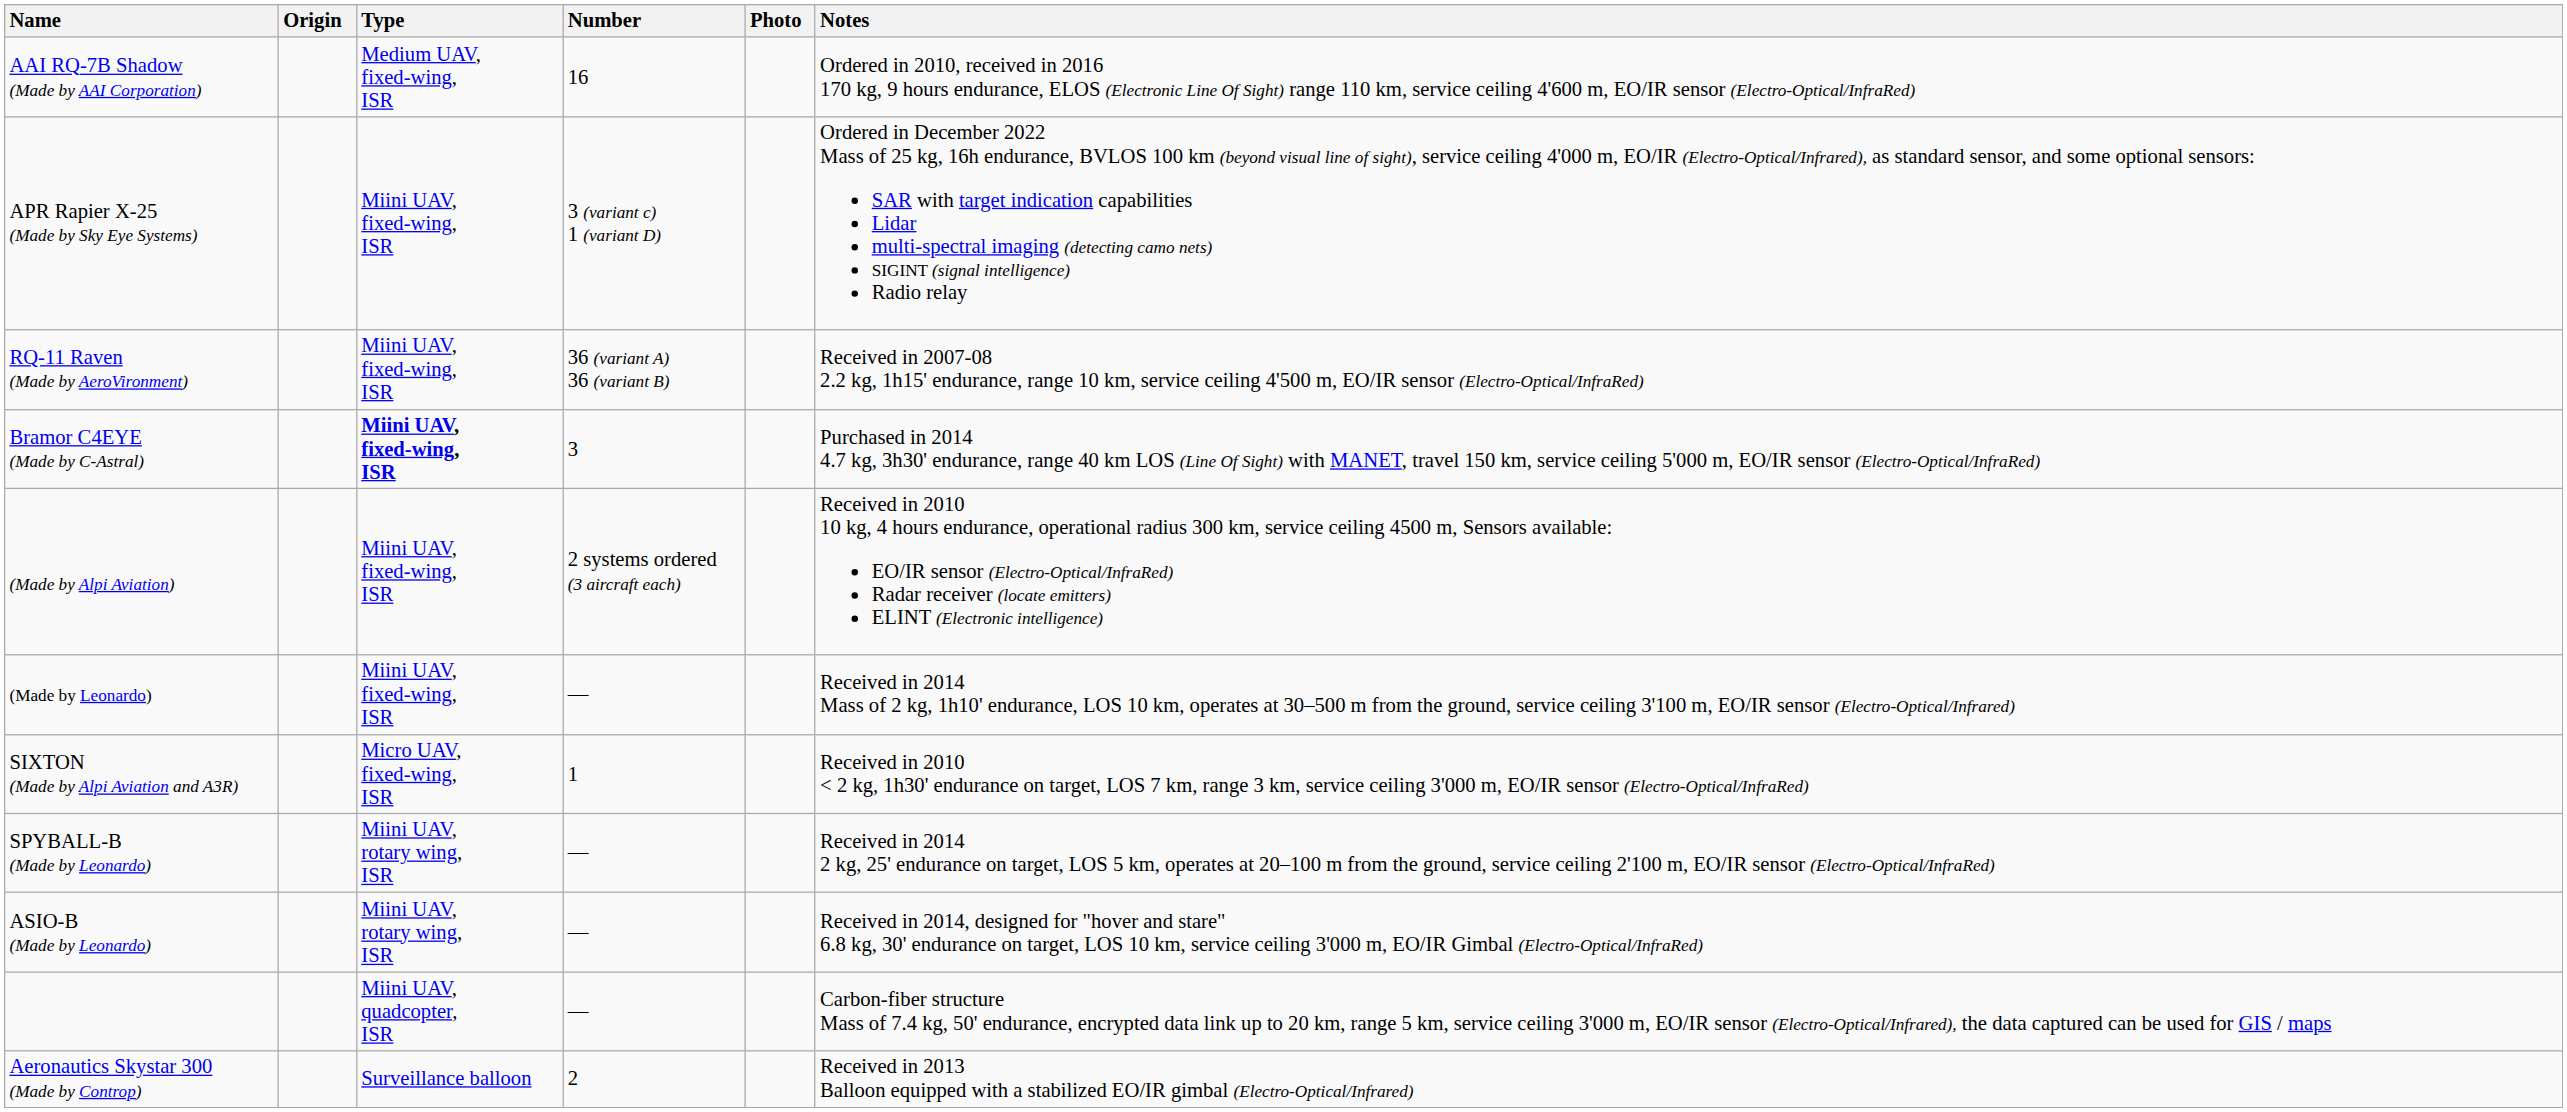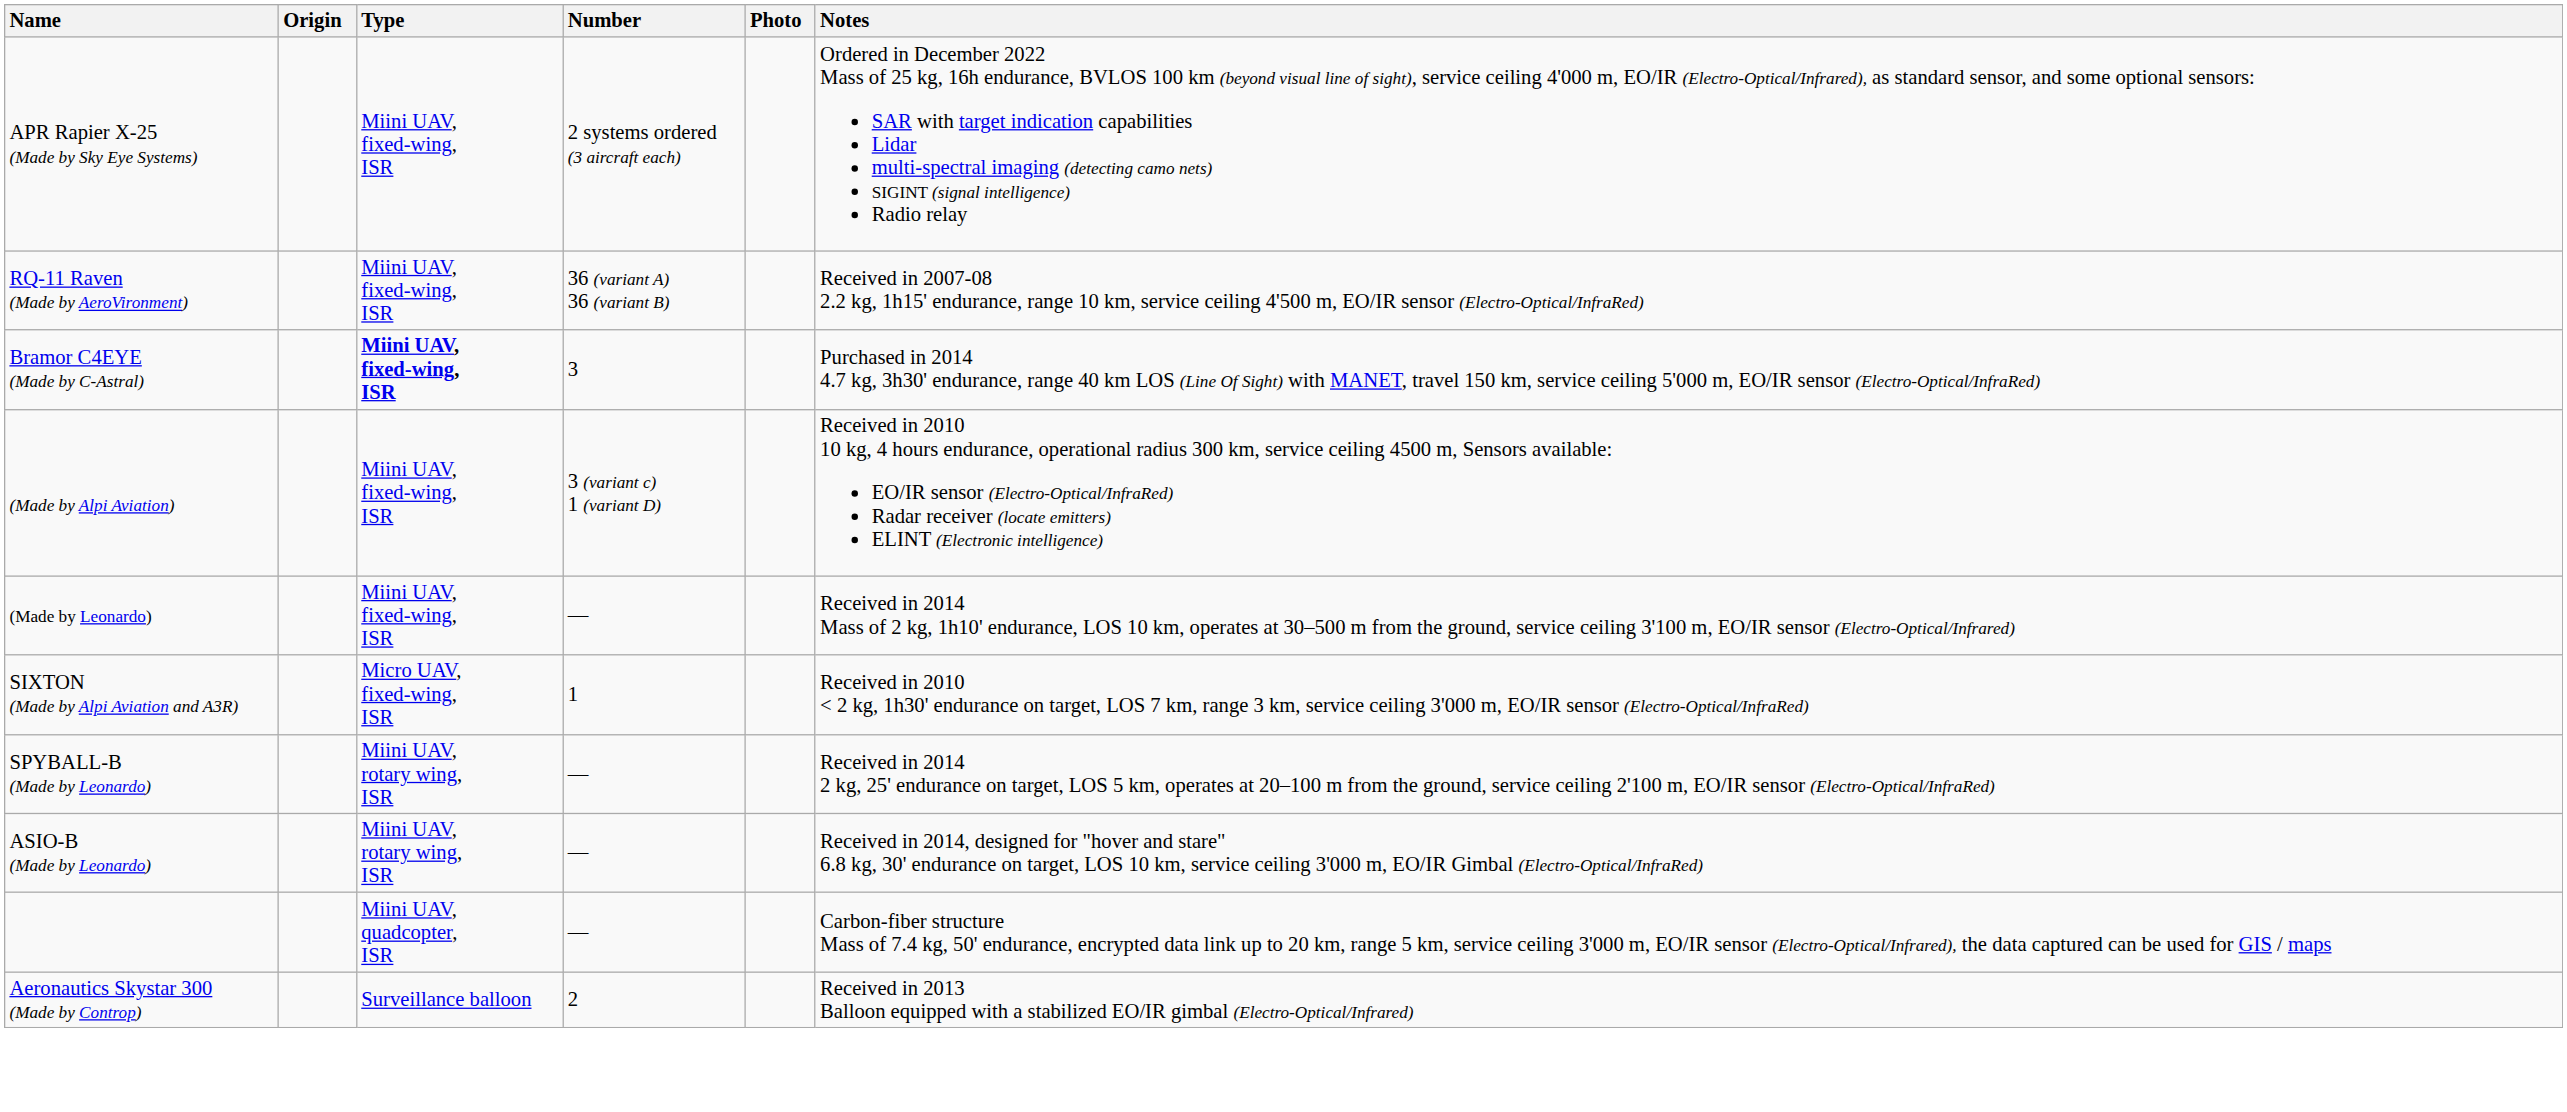- row: (105, 76)
(614, 223) 3 (variant c) 1 (variant D) -> (642, 143) 2 systems ordered (3 aircraft each)
(642, 571) 2 systems ordered (3 aircraft each) -> (614, 492) 3 (variant c) 1 (variant D)
